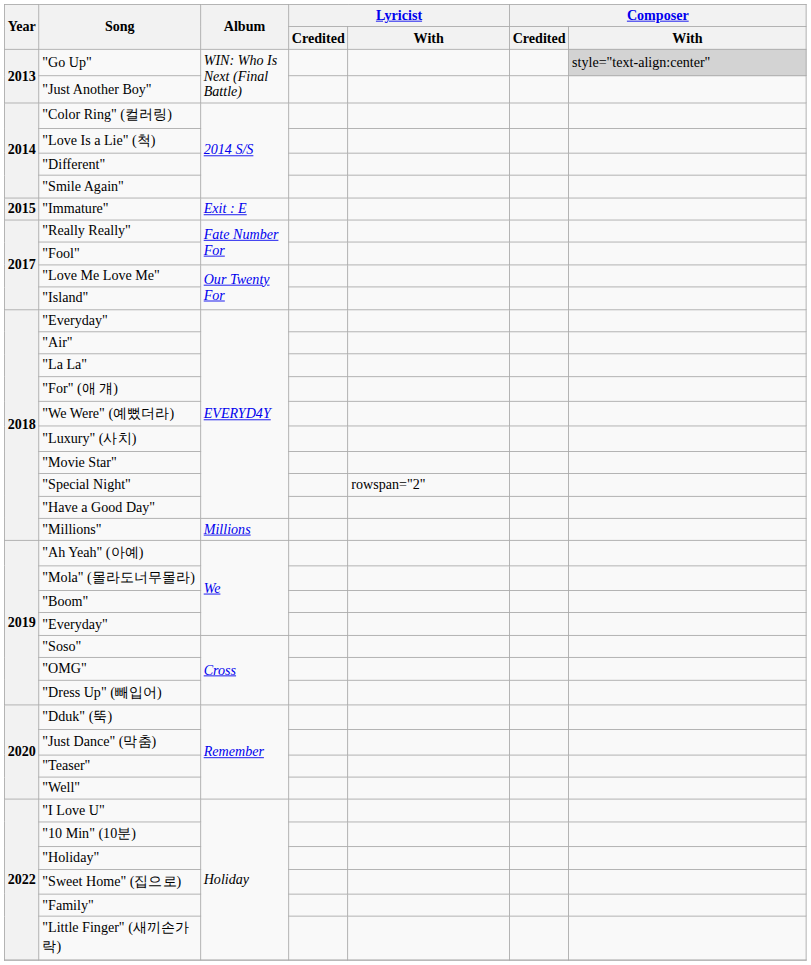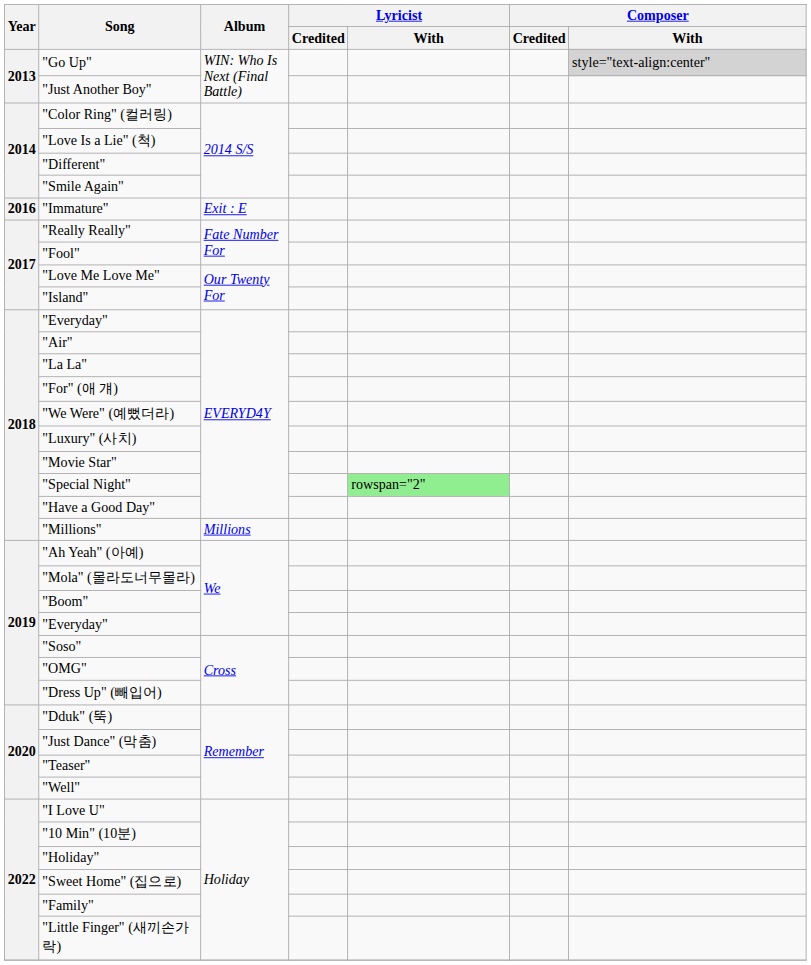(22, 208) 2015 -> (22, 208) 2016
(388, 484) no background -> (388, 484) lightgreen background
